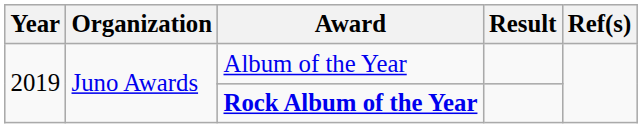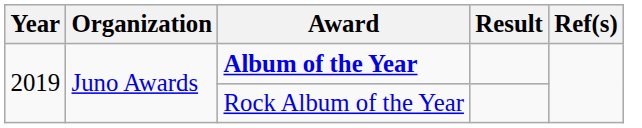(315, 63) normal -> (321, 63) bold
(350, 102) bold -> (344, 102) normal
